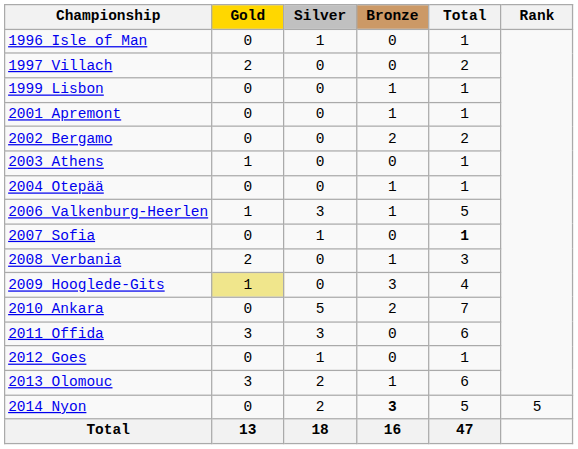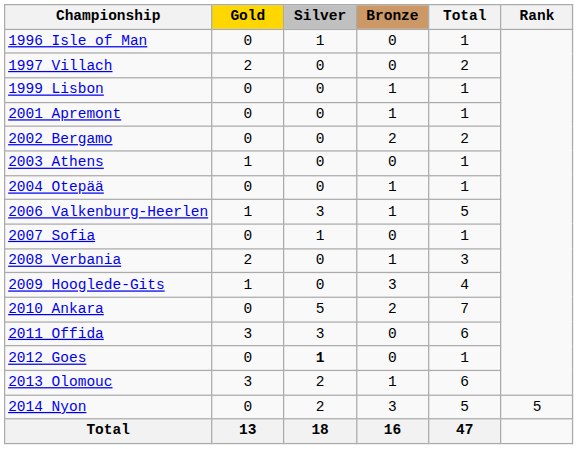(465, 236) bold -> (465, 236) normal
(248, 285) khaki background -> (248, 285) no background
(320, 358) normal -> (320, 358) bold
(392, 406) bold -> (392, 406) normal
